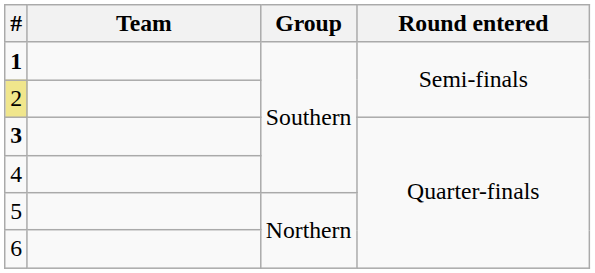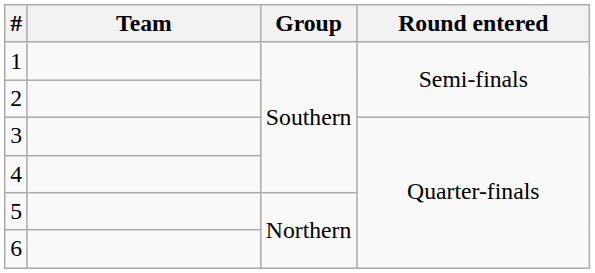(16, 60) bold -> (16, 60) normal
(16, 98) khaki background -> (16, 98) no background
(16, 135) bold -> (16, 135) normal
